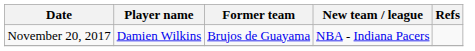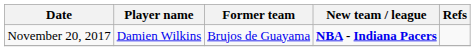(373, 35) normal -> (376, 35) bold
